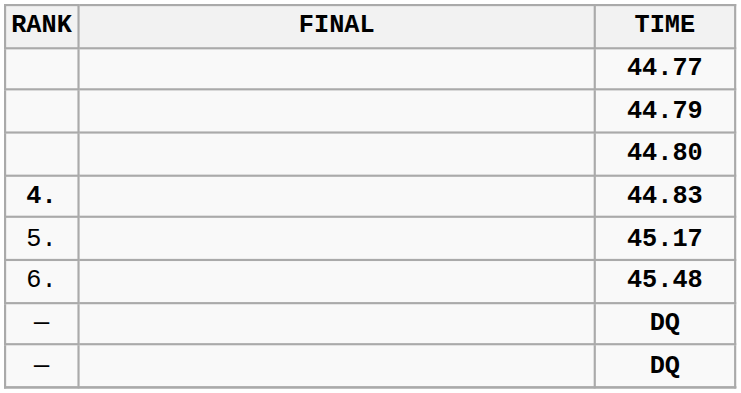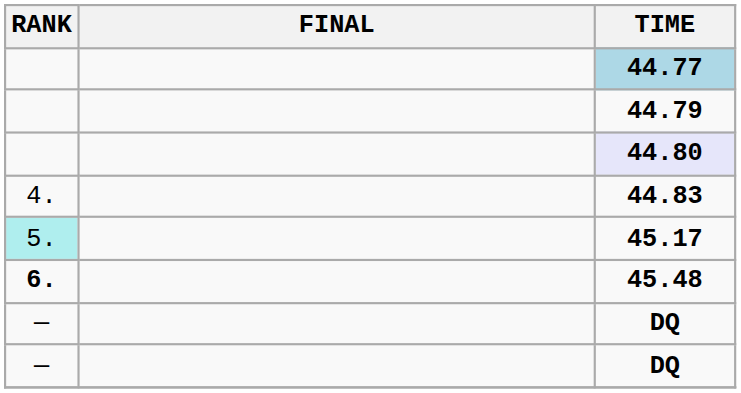(665, 68) no background -> (665, 68) lightblue background
(665, 153) no background -> (665, 153) lavender background
(41, 196) bold -> (41, 196) normal
(41, 238) no background -> (41, 238) paleturquoise background
(41, 281) normal -> (41, 281) bold
